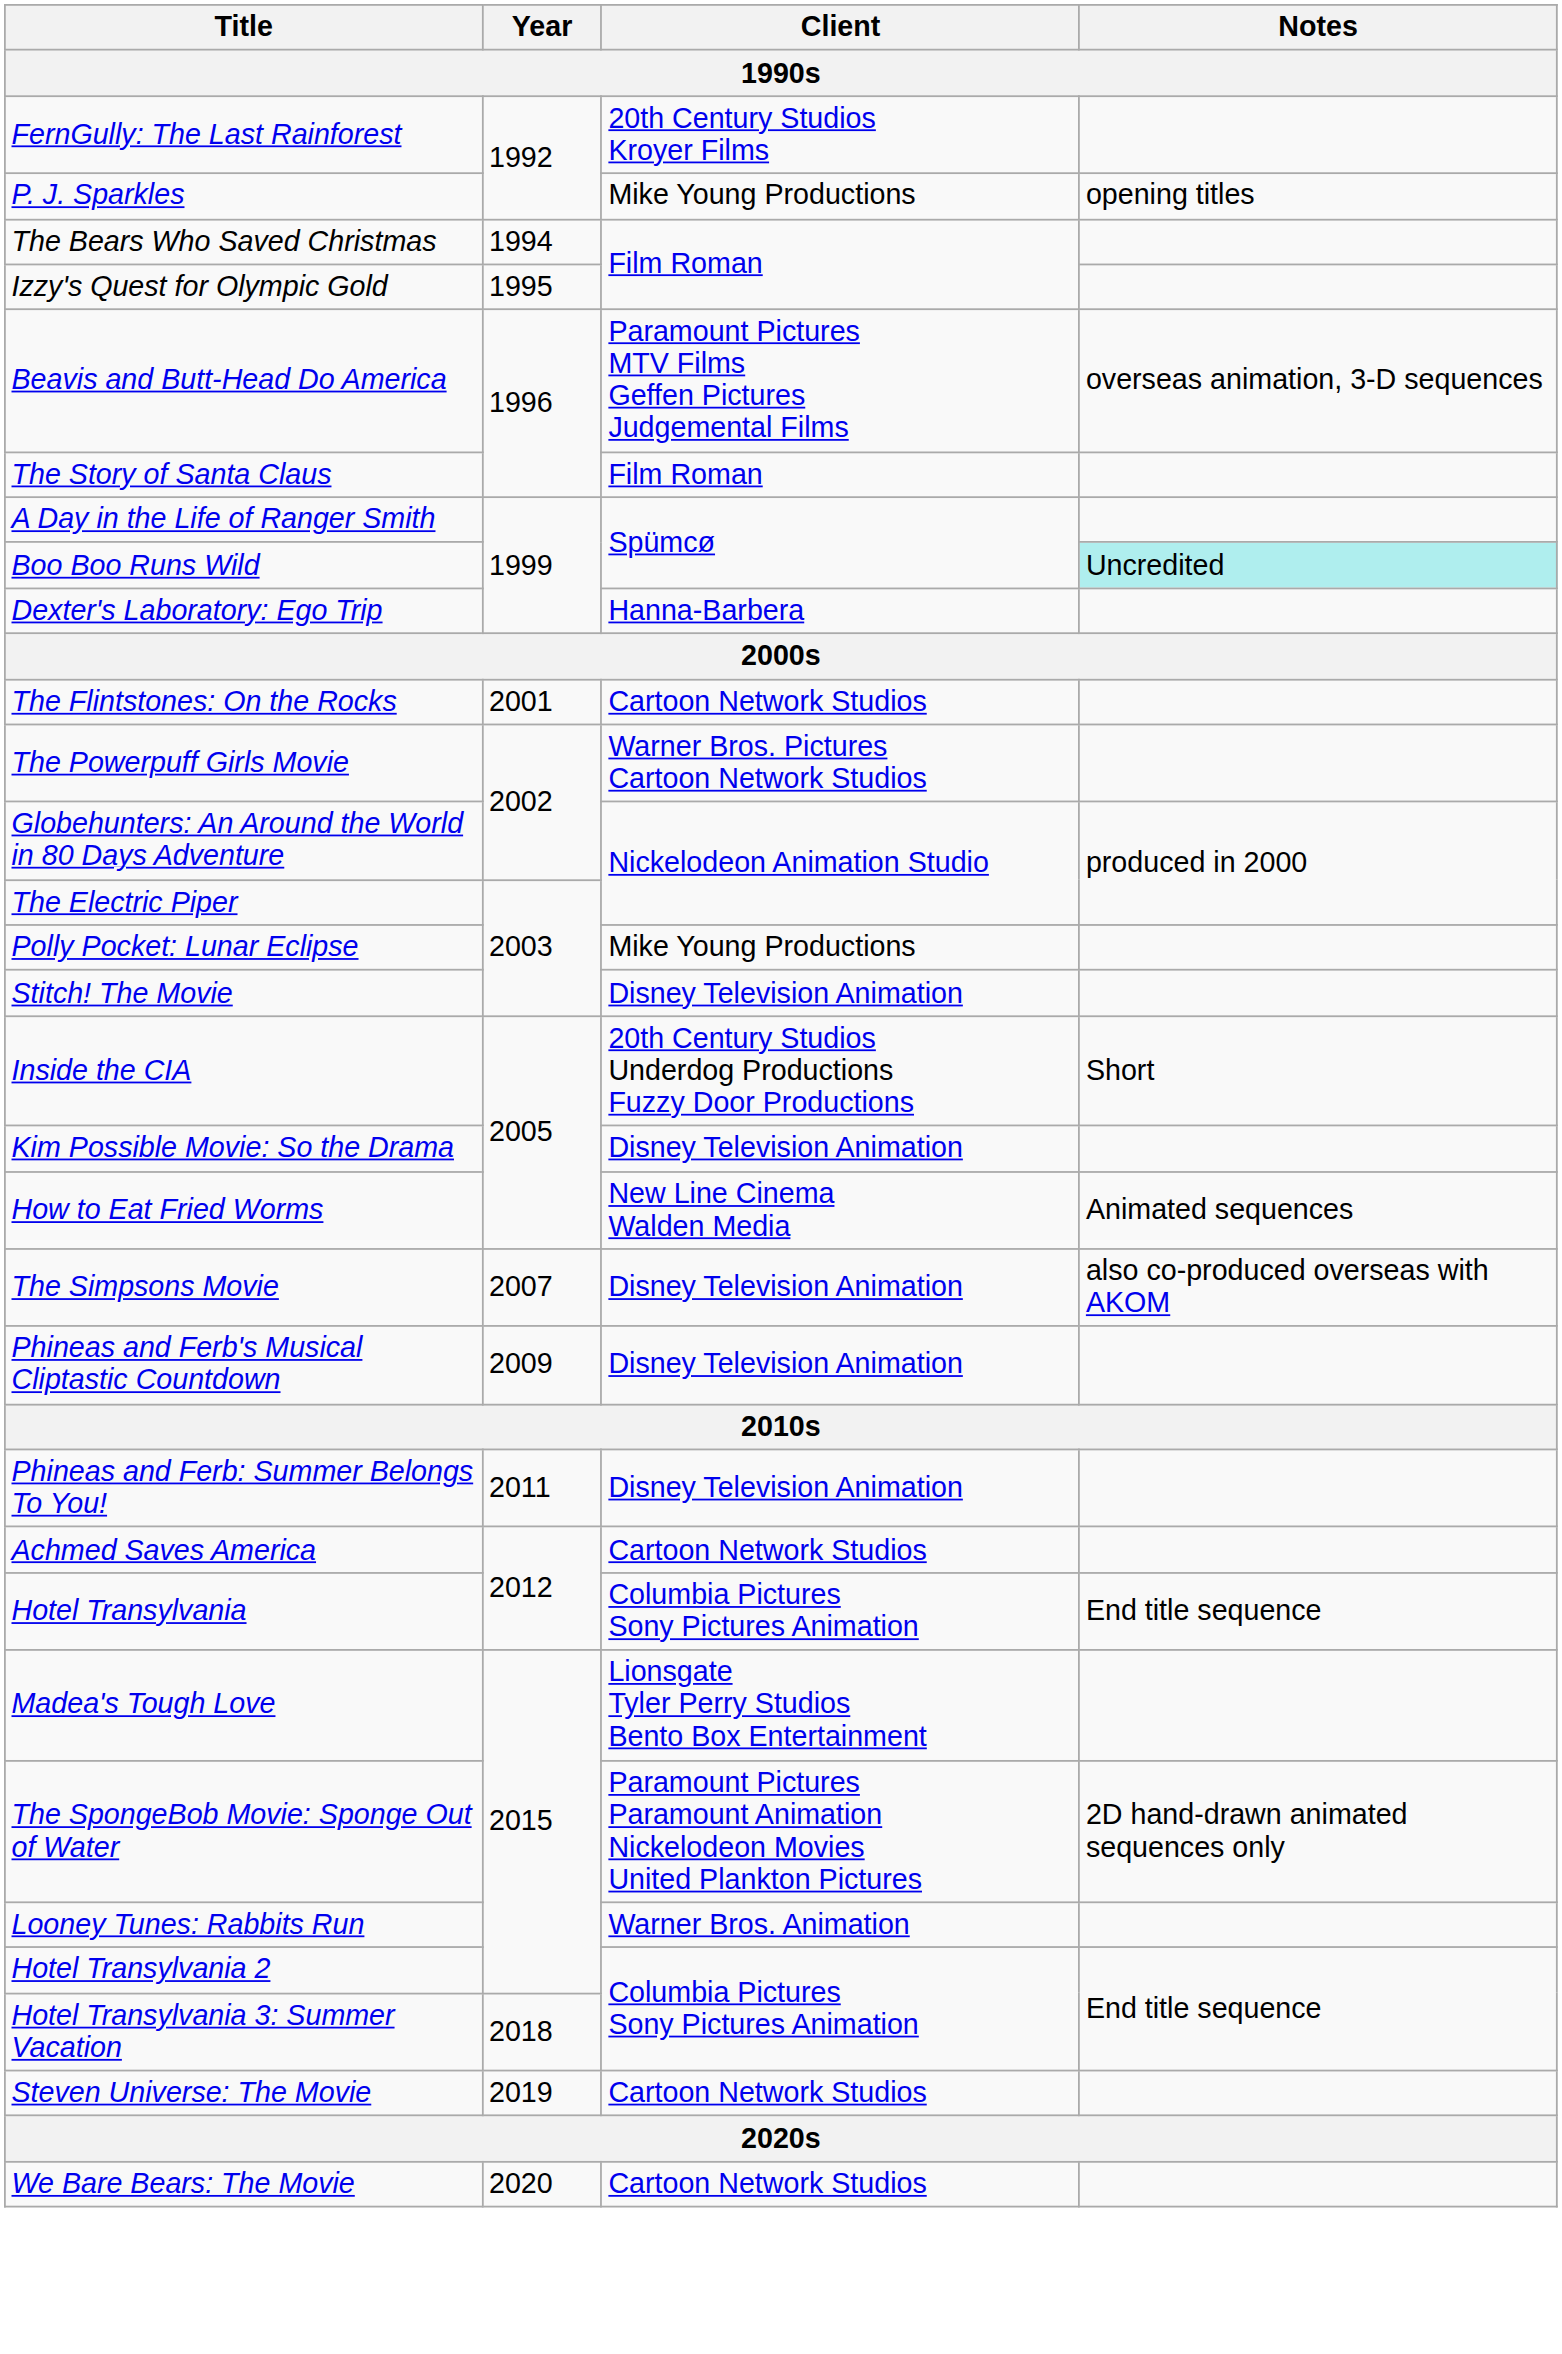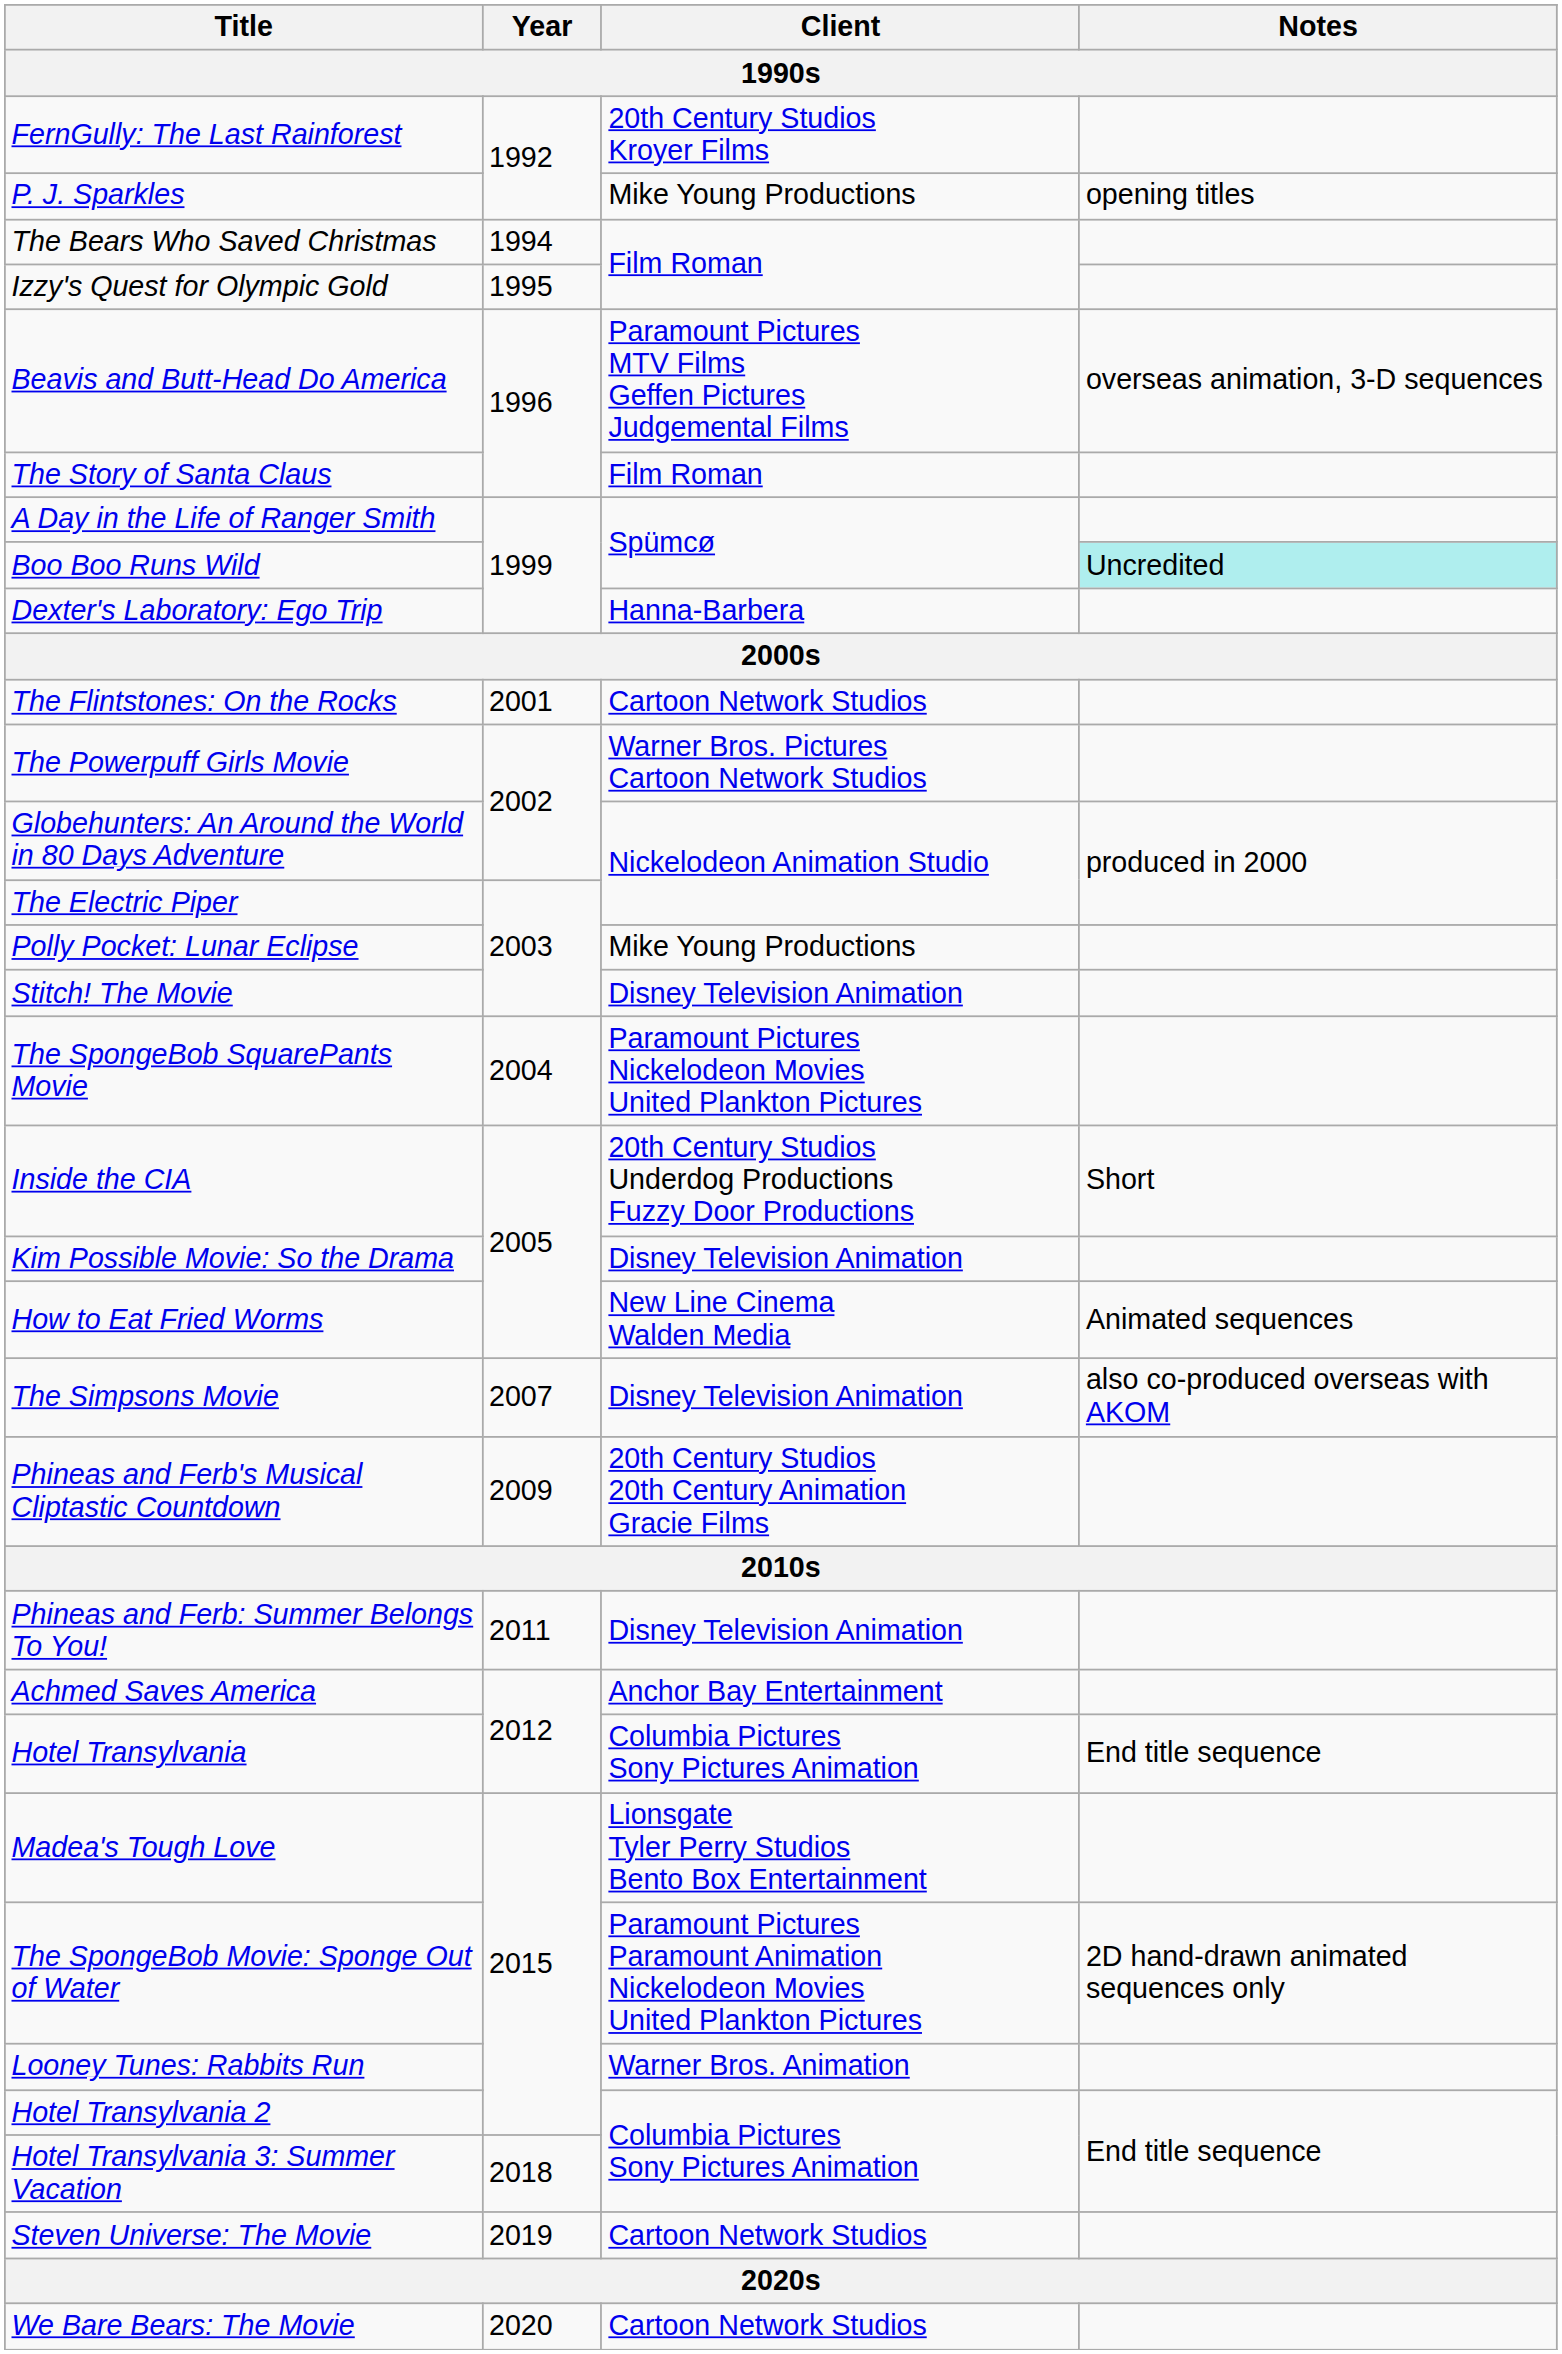+ row: (202, 1070)
(786, 1364) Disney Television Animation -> (757, 1490) 20th Century Studios 20th Century Animation Gracie Films
(768, 1549) Cartoon Network Studios -> (776, 1691) Anchor Bay Entertainment
